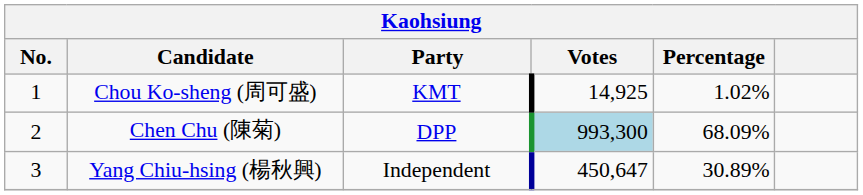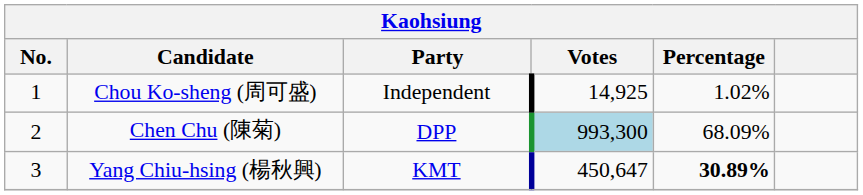(436, 92) KMT -> (436, 92) Independent
(436, 169) Independent -> (436, 169) KMT
(736, 169) normal -> (734, 169) bold
